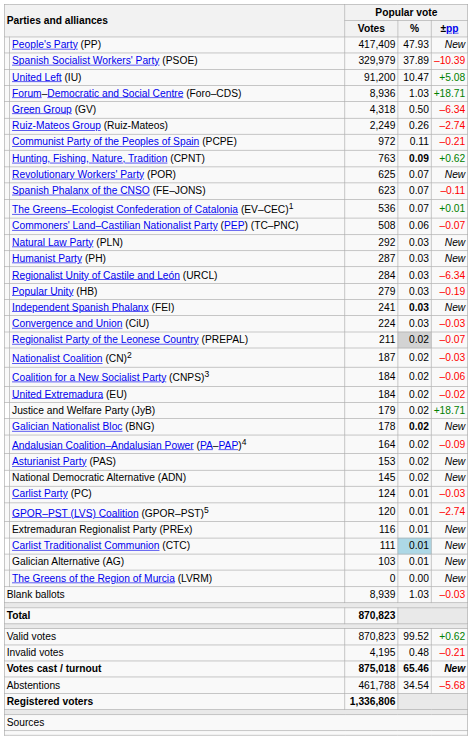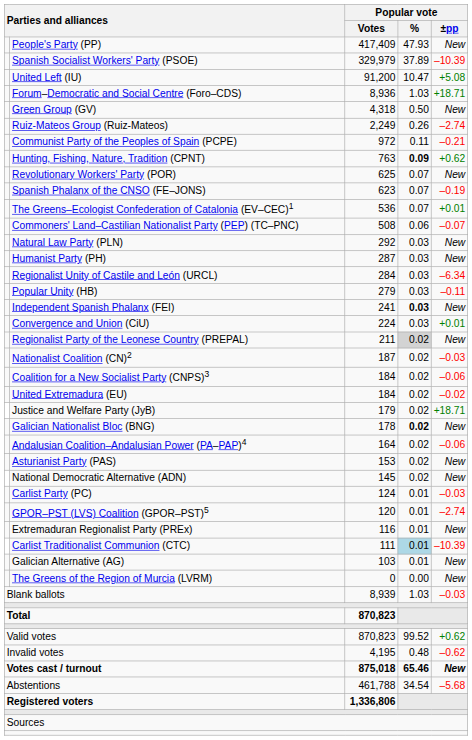(452, 110) –6.34 -> (455, 110) New
(453, 191) –0.11 -> (452, 191) –0.19
(452, 291) –0.19 -> (453, 291) –0.11
(452, 323) –0.03 -> (452, 323) +0.01
(452, 340) –0.07 -> (455, 340) New
(452, 444) –0.09 -> (452, 444) –0.06
(455, 546) New -> (450, 546) –10.39
(452, 653) –0.21 -> (452, 653) –0.62
